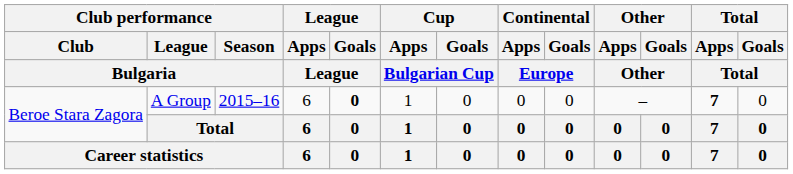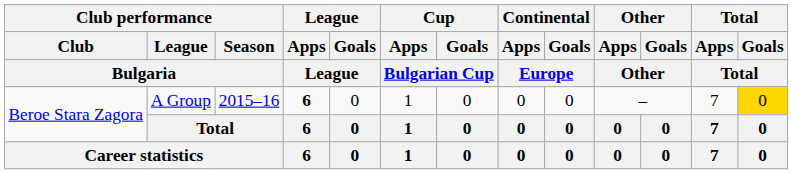(306, 100) normal -> (306, 100) bold
(355, 100) bold -> (355, 100) normal
(714, 100) bold -> (714, 100) normal
(763, 100) no background -> (763, 100) gold background
